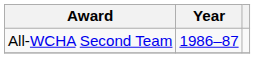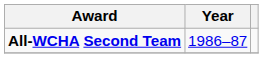(90, 40) normal -> (95, 40) bold
